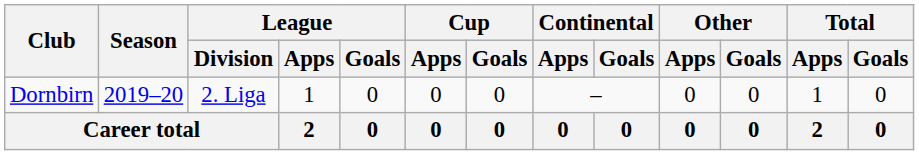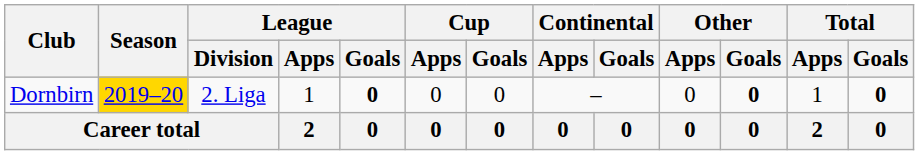(143, 94) no background -> (143, 94) gold background
(372, 94) normal -> (372, 94) bold
(754, 94) normal -> (754, 94) bold
(881, 94) normal -> (881, 94) bold
